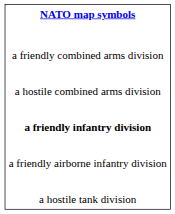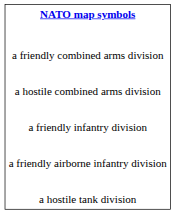(88, 127) bold -> (88, 127) normal
